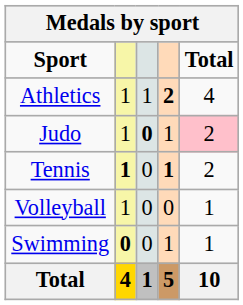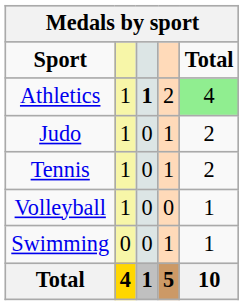(147, 96) normal -> (147, 96) bold
(169, 96) bold -> (169, 96) normal
(209, 96) no background -> (209, 96) lightgreen background
(147, 133) bold -> (147, 133) normal
(209, 133) pink background -> (209, 133) no background
(125, 170) bold -> (125, 170) normal
(169, 170) bold -> (169, 170) normal
(125, 243) bold -> (125, 243) normal
